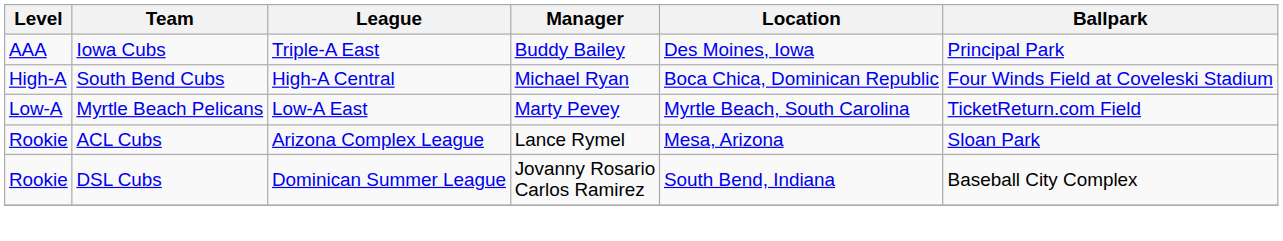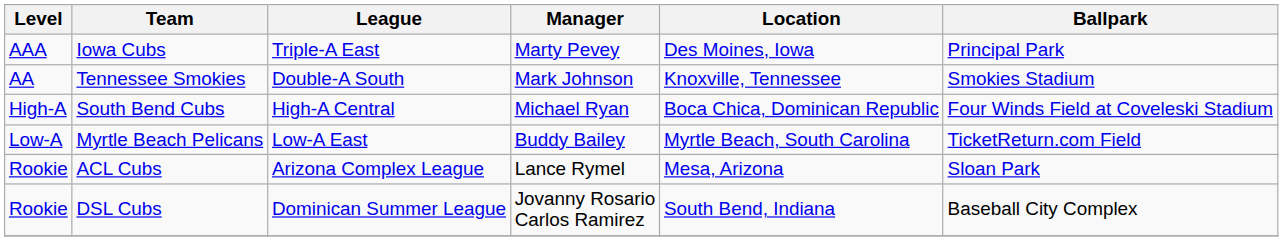(570, 49) Buddy Bailey -> (567, 49) Marty Pevey
+ row: (161, 79)
(567, 109) Marty Pevey -> (570, 139) Buddy Bailey
